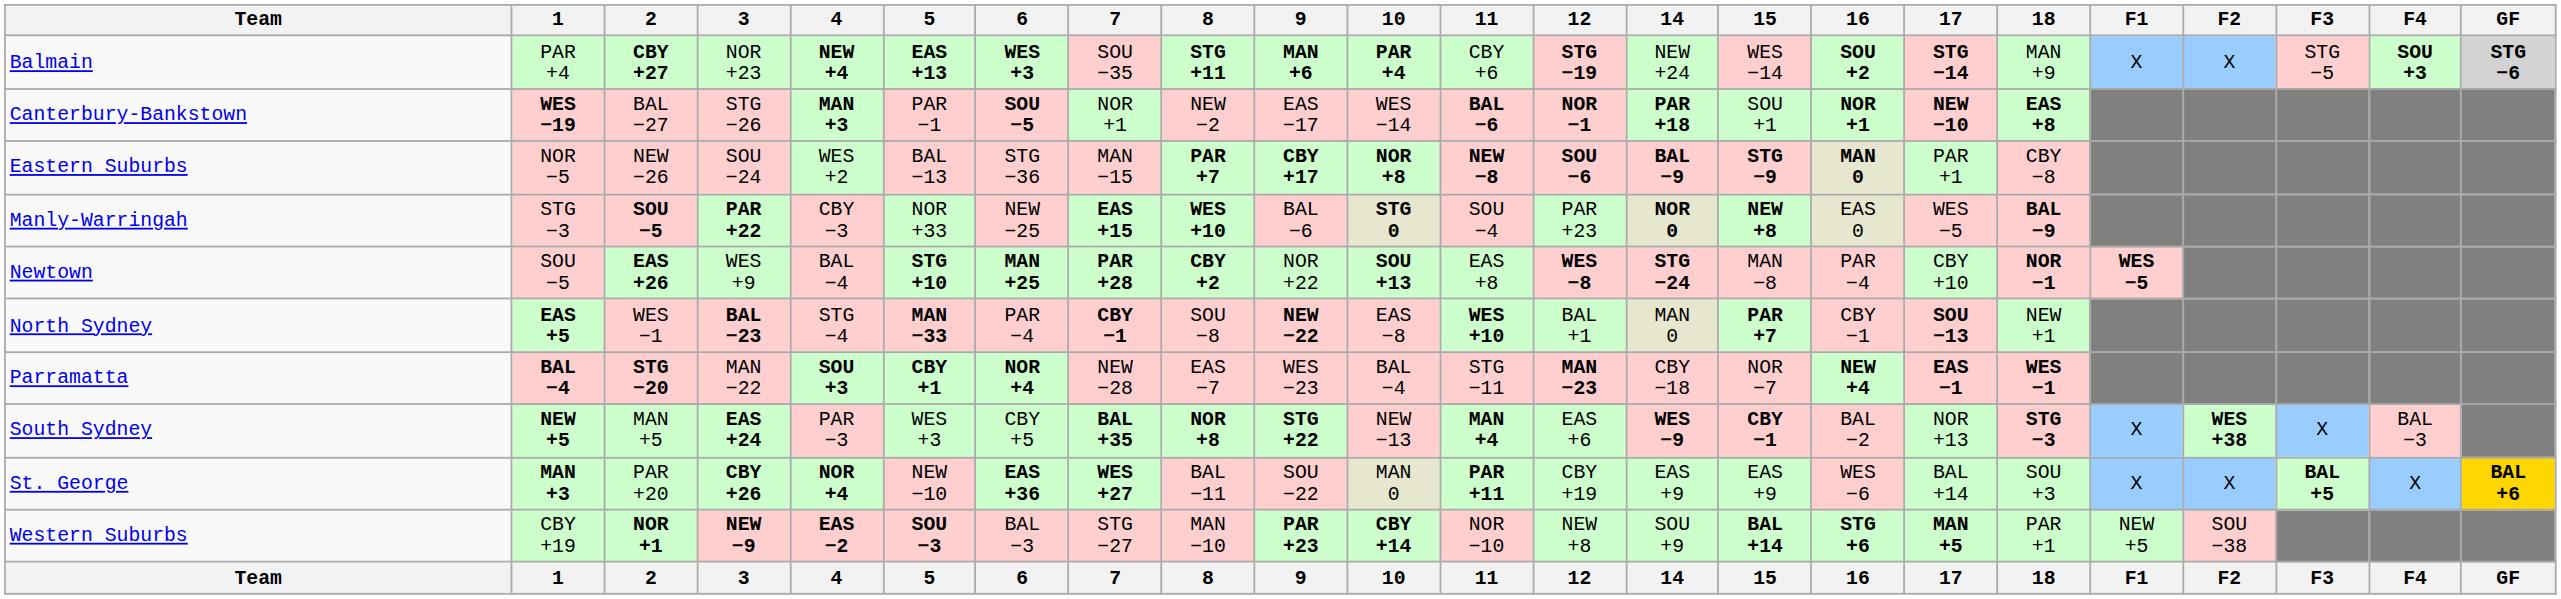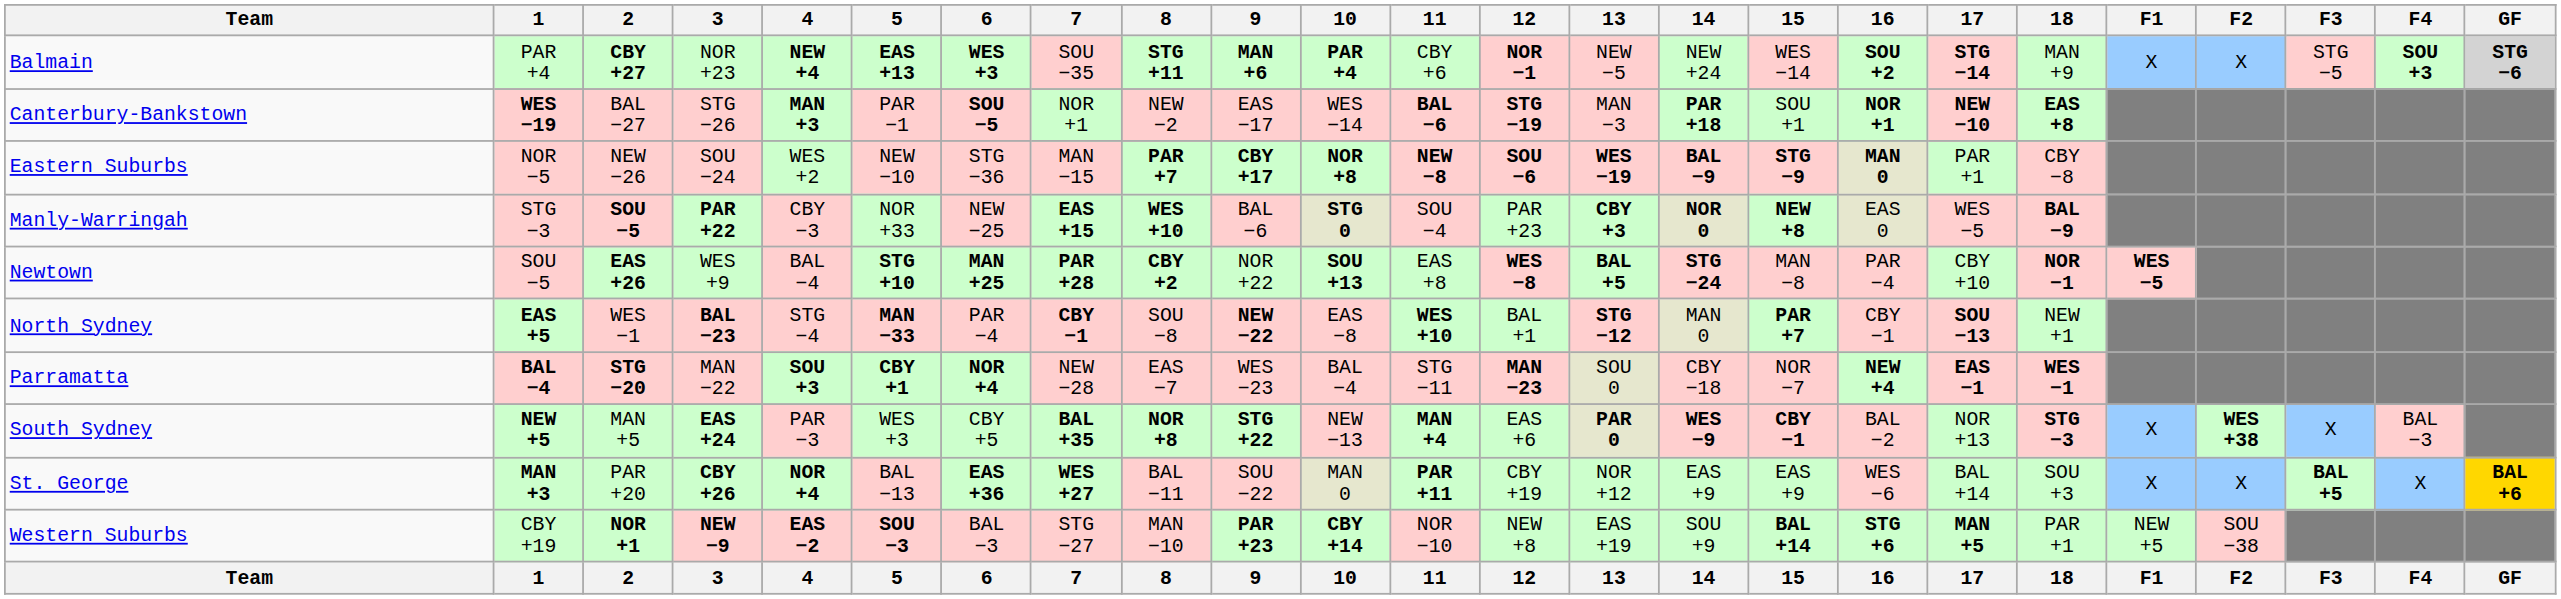+ column: (1614, 21)
(1579, 62) STG −19 -> (1524, 62) NOR −1
(1579, 115) NOR −1 -> (1524, 115) STG −19
(929, 168) BAL −13 -> (897, 168) NEW −10
(929, 484) NEW −10 -> (897, 484) BAL −13
